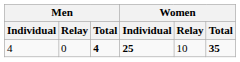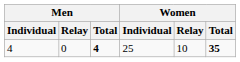(128, 48) bold -> (128, 48) normal
